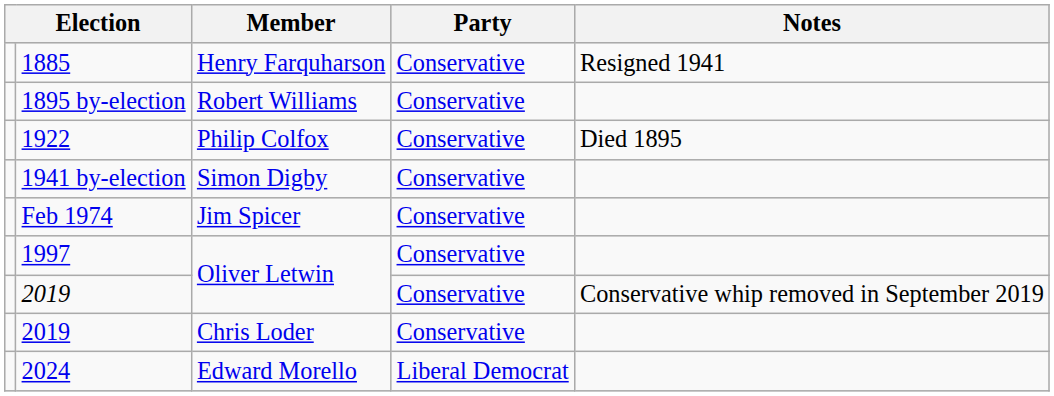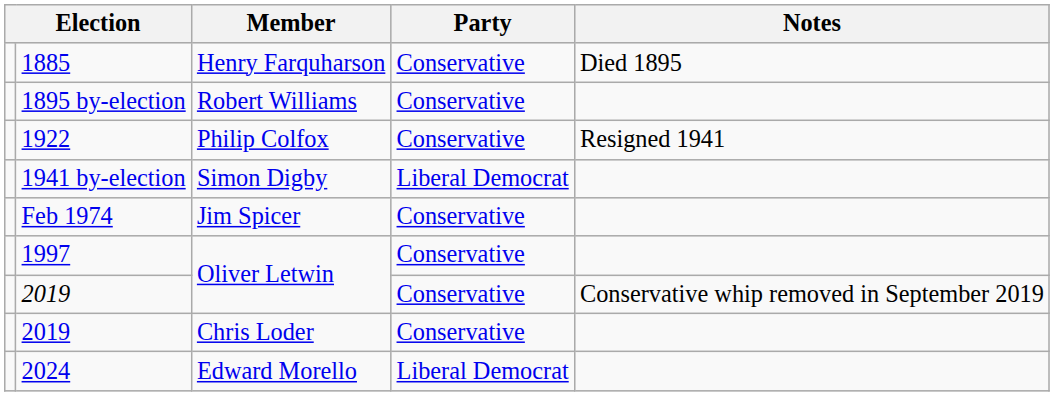(653, 62) Resigned 1941 -> (631, 62) Died 1895
(631, 139) Died 1895 -> (653, 139) Resigned 1941
(461, 178) Conservative -> (483, 178) Liberal Democrat
